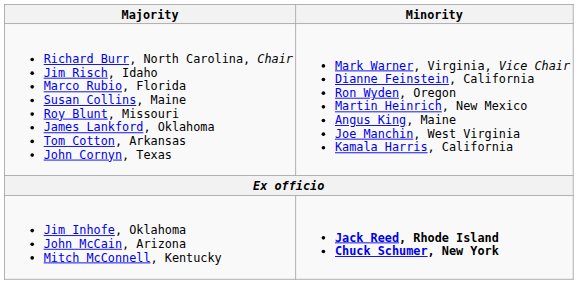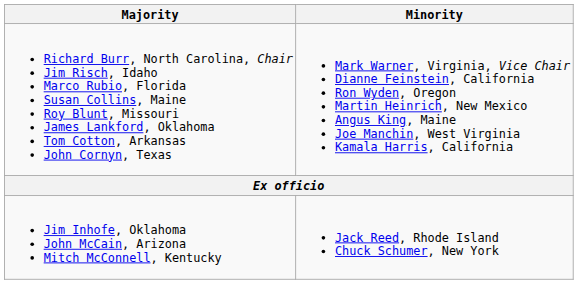(434, 244) bold -> (434, 244) normal
